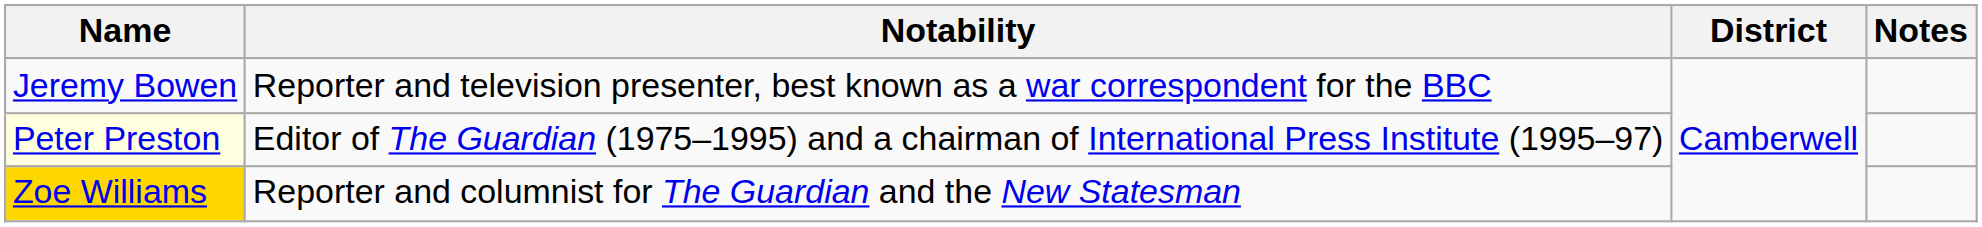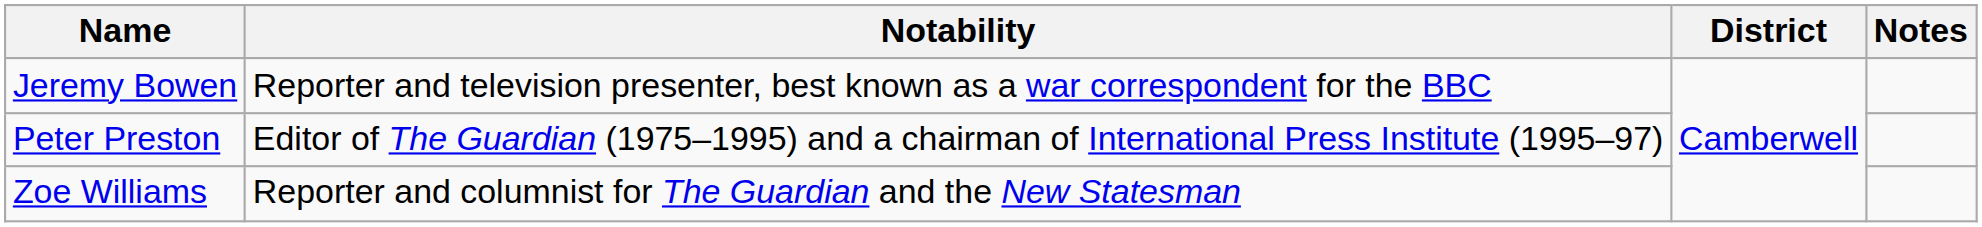(117, 138) lightyellow background -> (117, 138) no background
(110, 192) gold background -> (110, 192) no background
